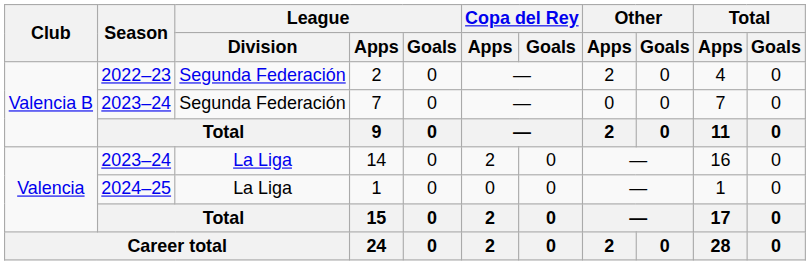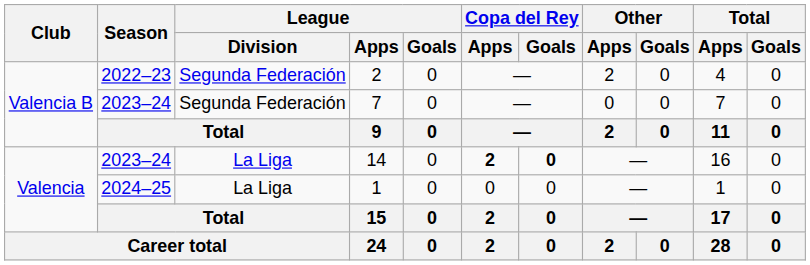(490, 160) normal -> (490, 160) bold
(551, 160) normal -> (551, 160) bold
